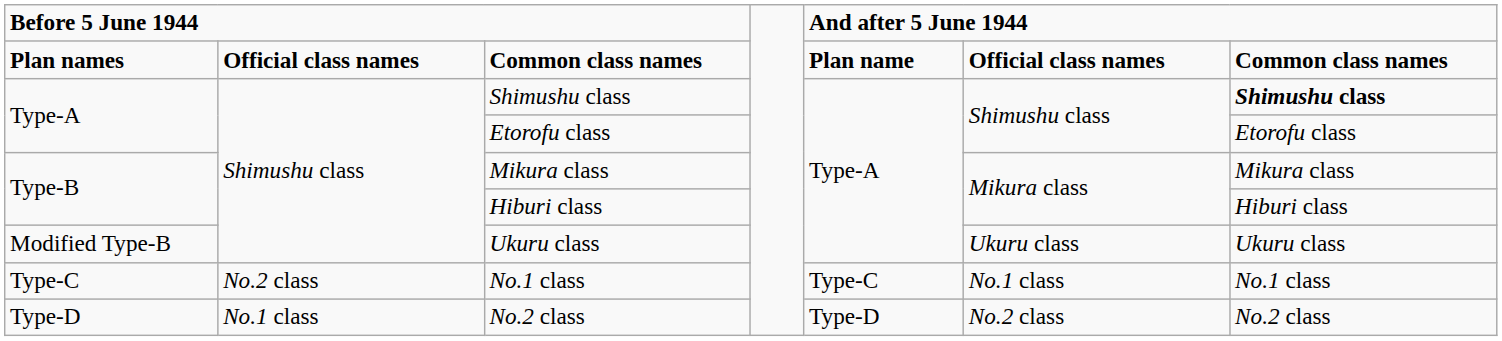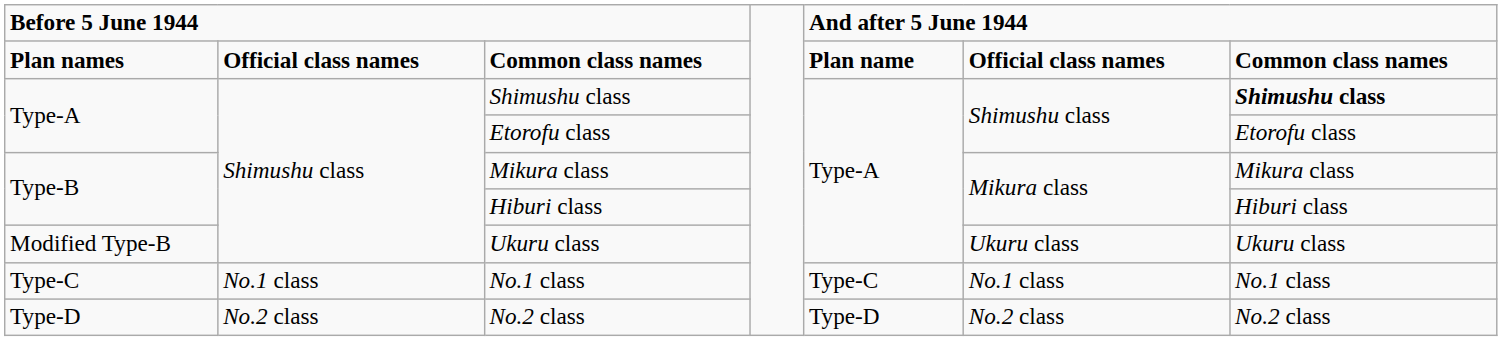(271, 280) No.2 class -> (271, 280) No.1 class
(271, 317) No.1 class -> (271, 317) No.2 class
